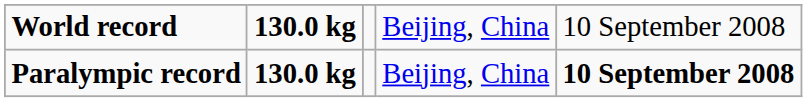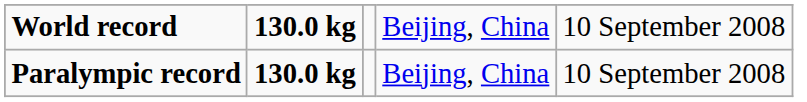(678, 72) bold -> (674, 72) normal
